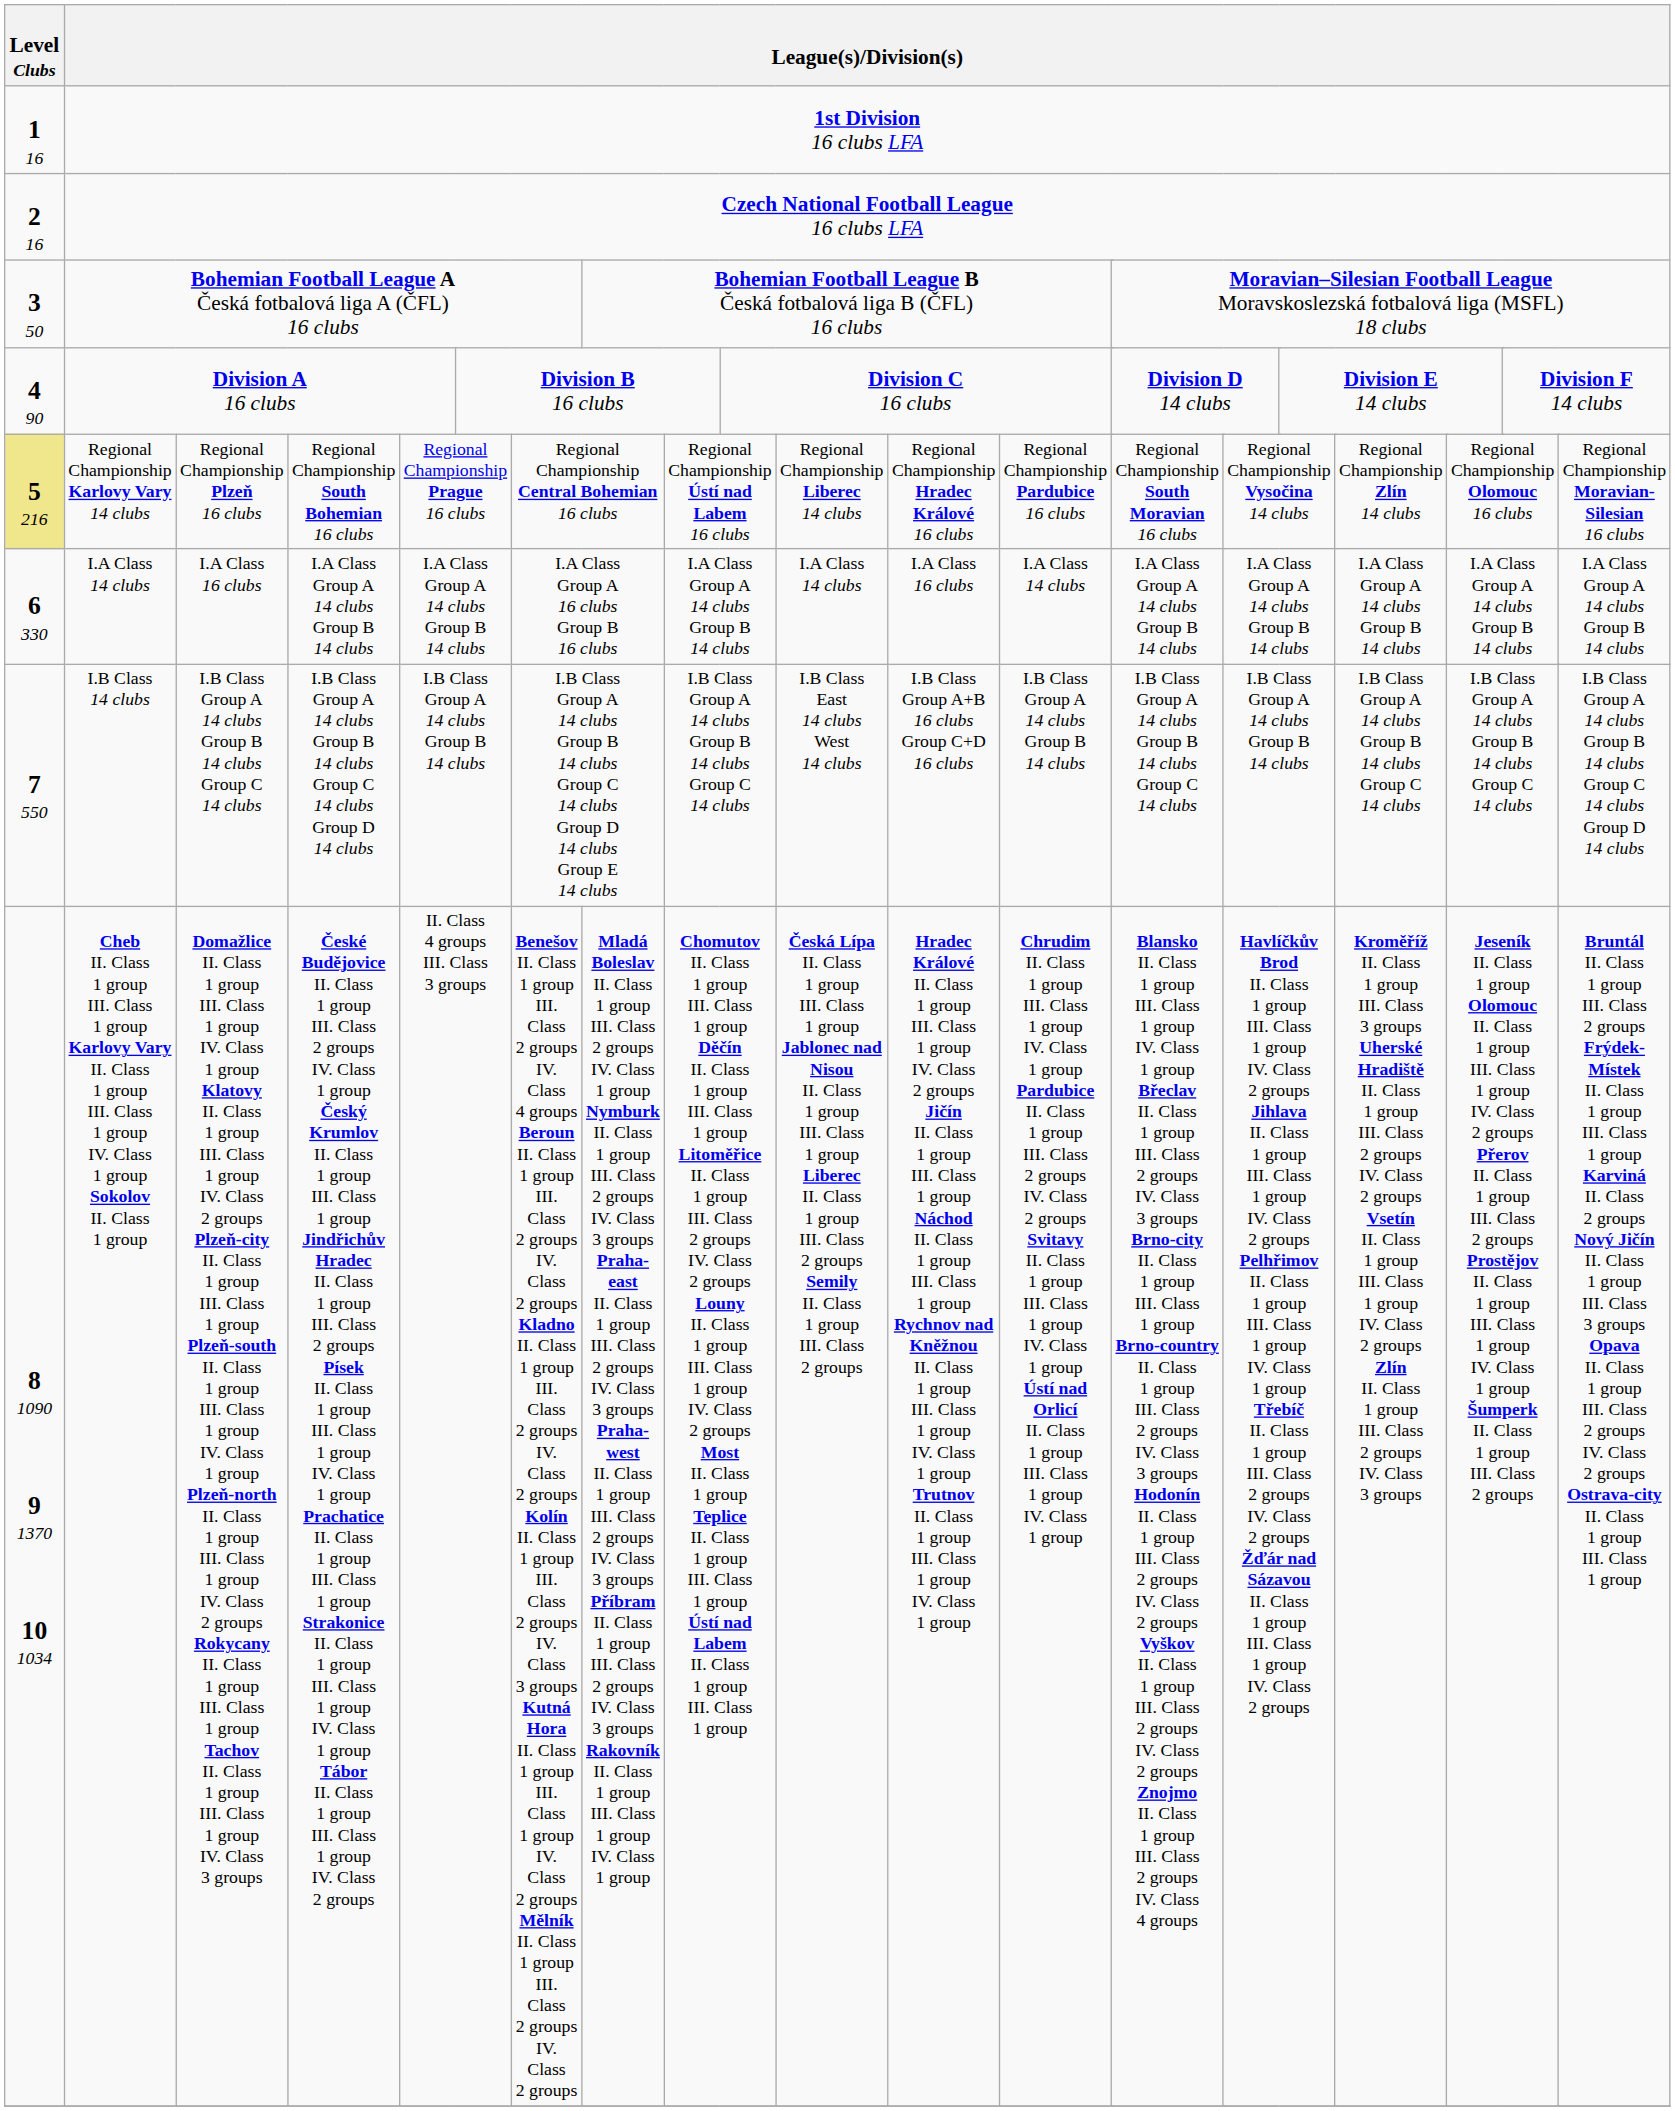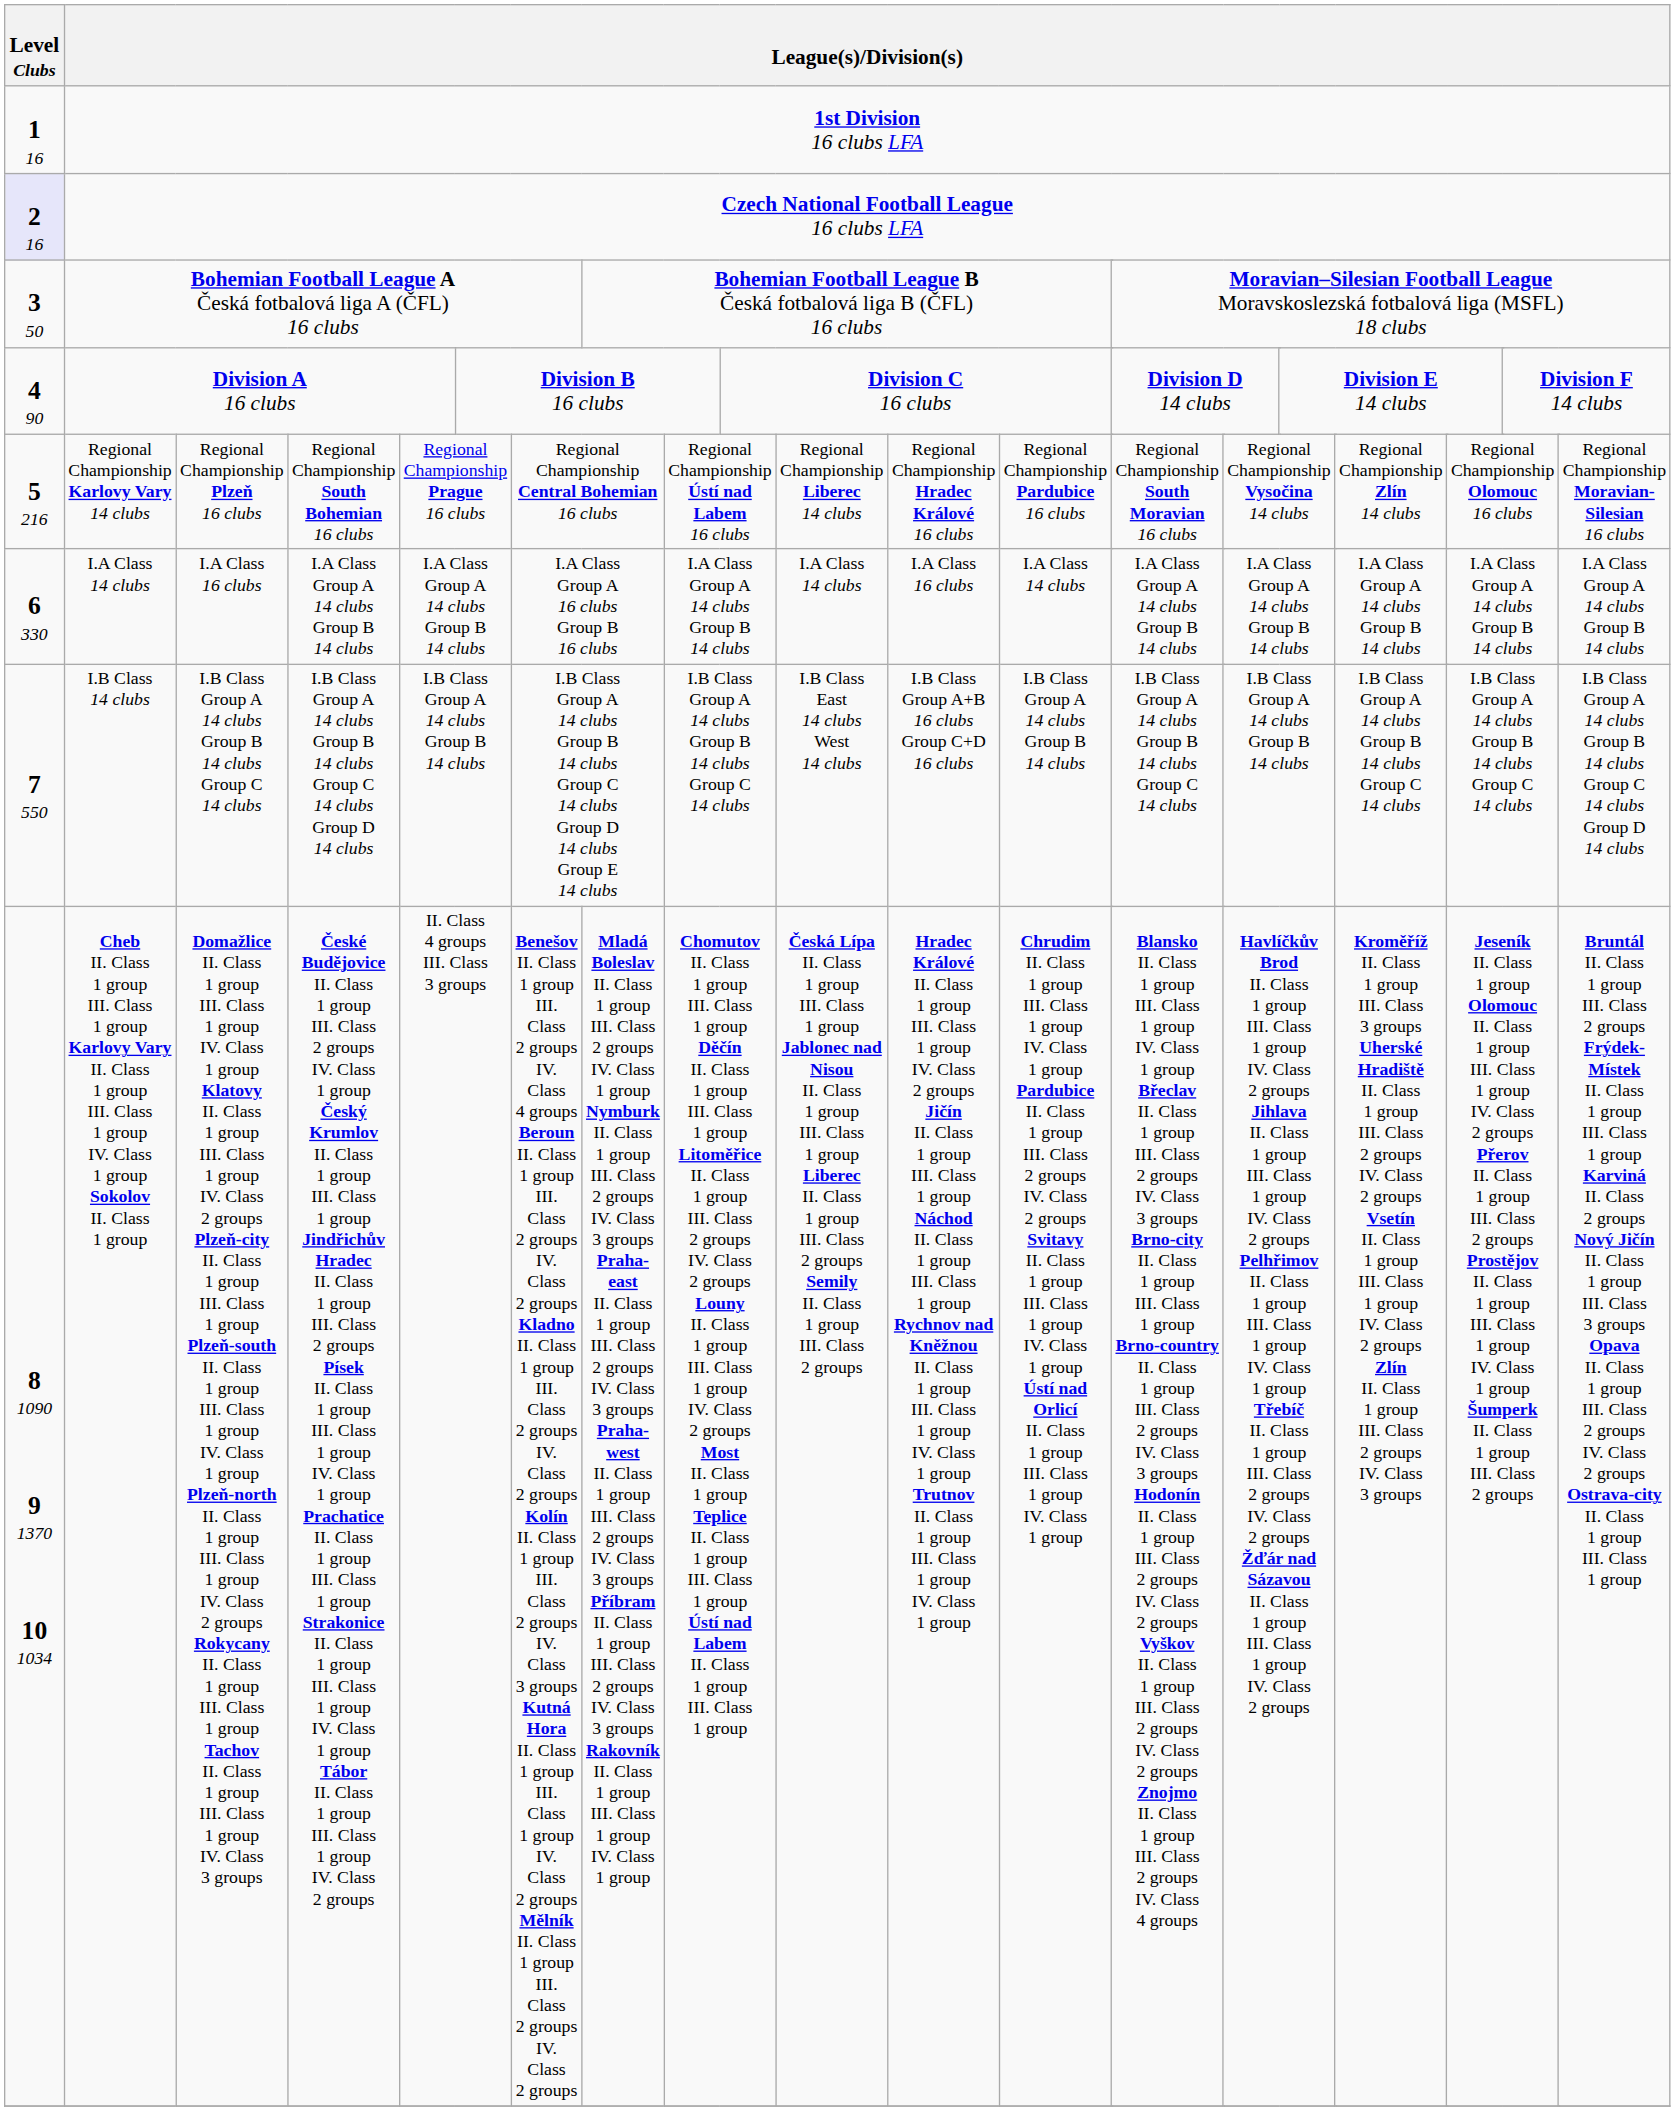(34, 228) no background -> (34, 228) lavender background
(34, 503) khaki background -> (34, 503) no background
